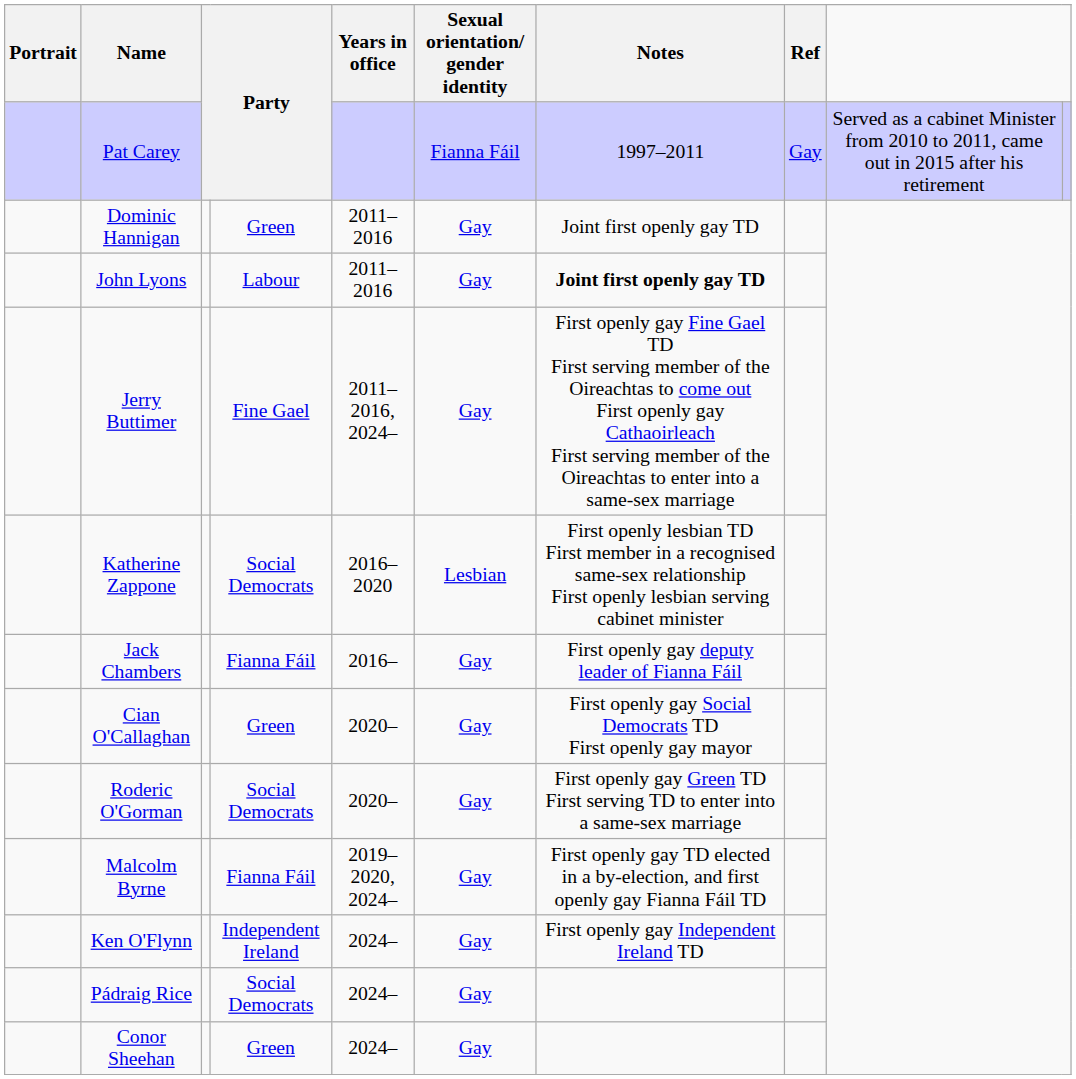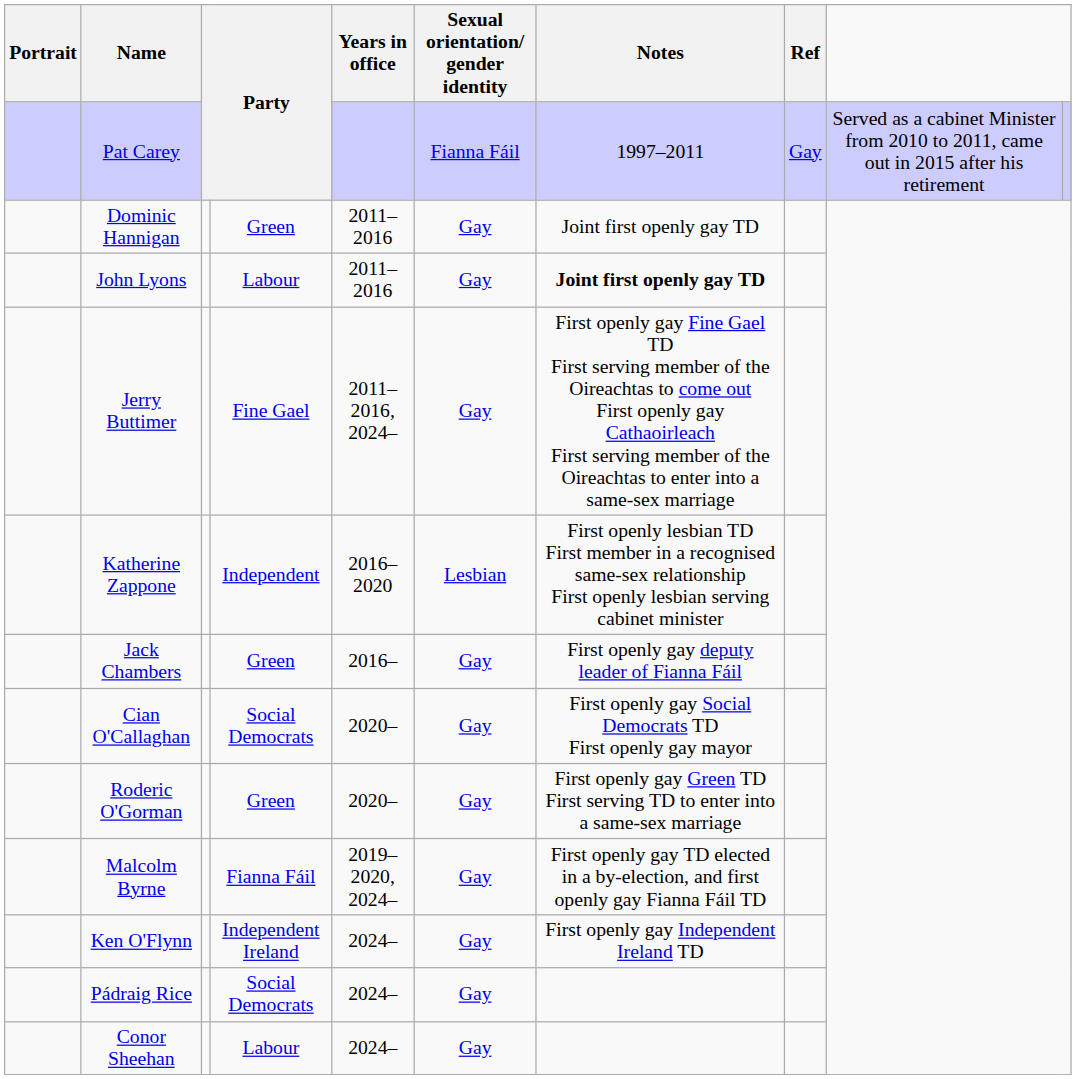(271, 574) Social Democrats -> (271, 574) Independent
(271, 661) Fianna Fáil -> (271, 661) Green
(271, 725) Green -> (271, 725) Social Democrats
(271, 801) Social Democrats -> (271, 801) Green
(271, 1047) Green -> (271, 1047) Labour
